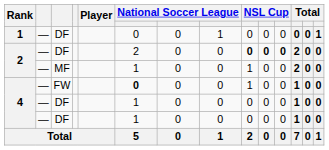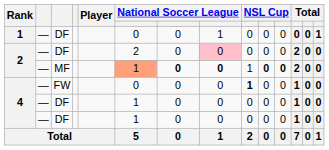(220, 51) no background -> (220, 51) pink background
(250, 51) bold -> (250, 51) normal
(266, 51) bold -> (266, 51) normal
(283, 51) bold -> (283, 51) normal
(136, 68) no background -> (136, 68) lightsalmon background
(178, 68) normal -> (178, 68) bold
(220, 68) normal -> (220, 68) bold
(266, 68) normal -> (266, 68) bold
(283, 68) normal -> (283, 68) bold
(136, 85) bold -> (136, 85) normal
(250, 85) normal -> (250, 85) bold
